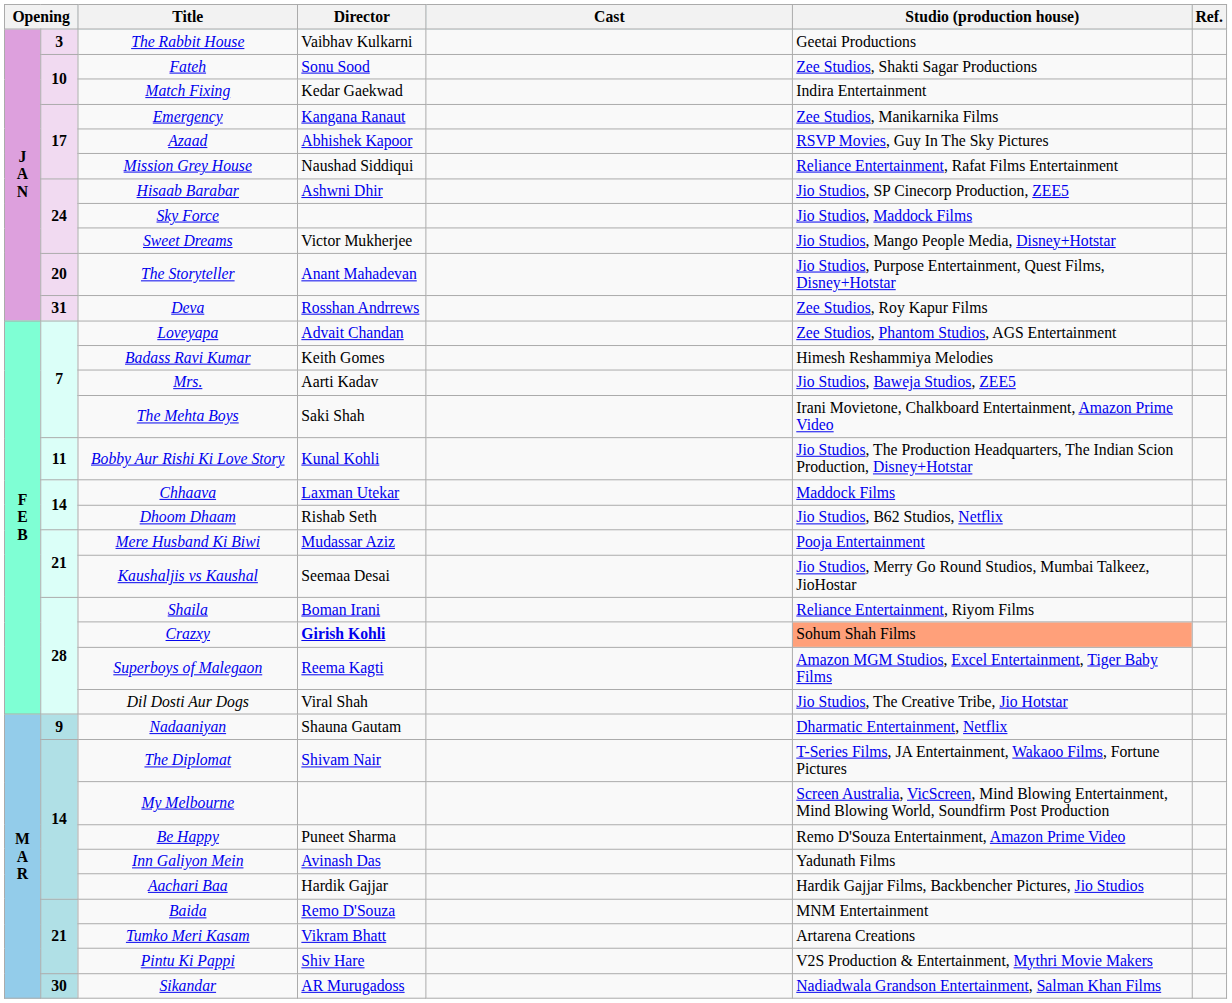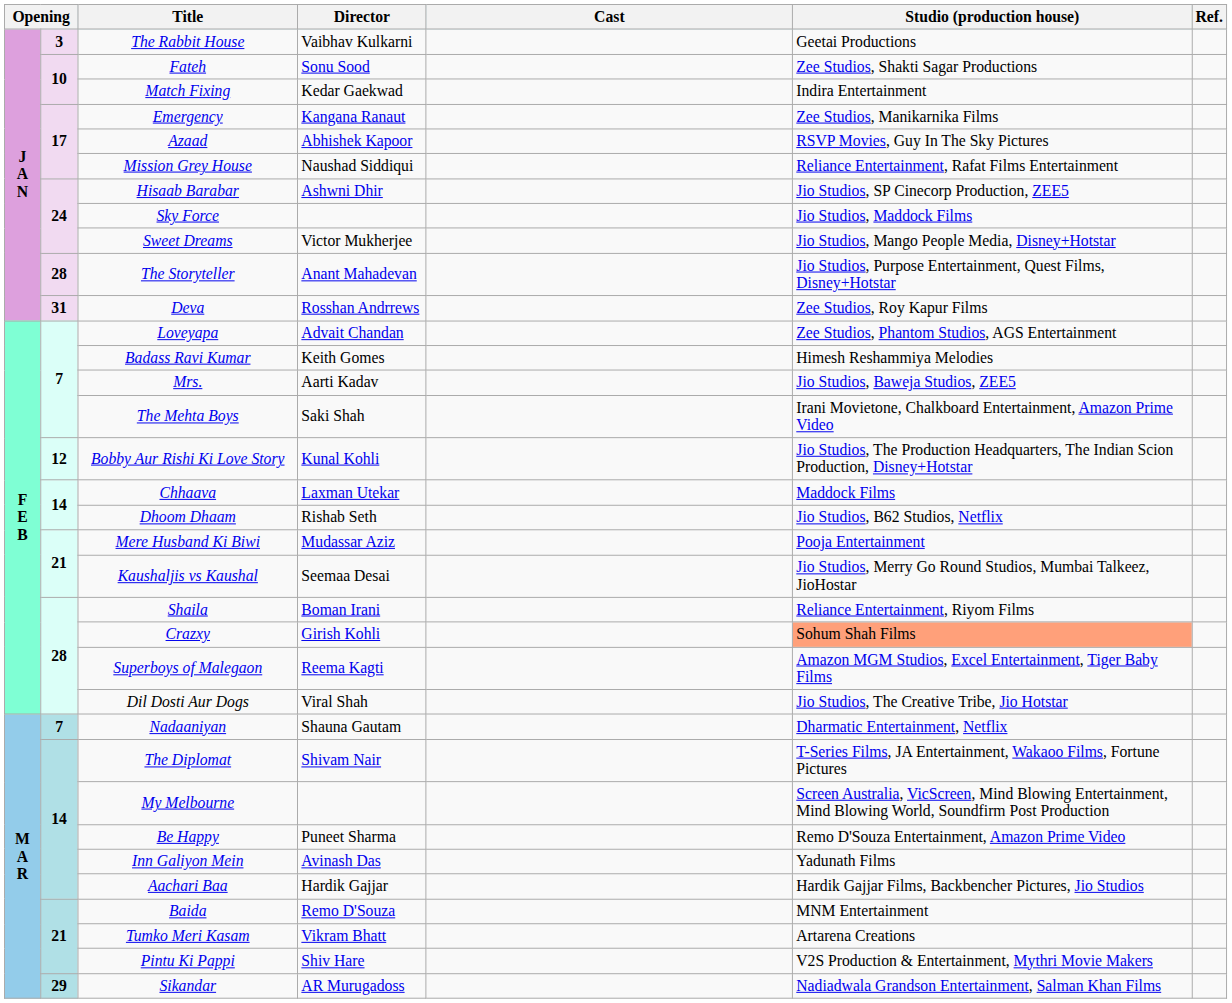(59, 274) 20 -> (59, 274) 28
(59, 458) 11 -> (59, 458) 12
(343, 634) bold -> (341, 634) normal
(59, 726) 9 -> (59, 726) 7
(59, 985) 30 -> (59, 985) 29
